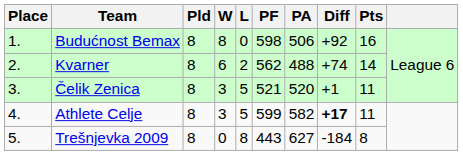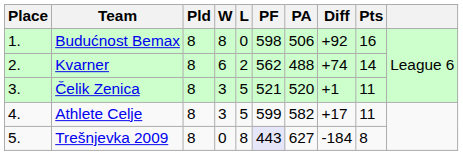(334, 114) bold -> (334, 114) normal
(269, 138) no background -> (269, 138) lavender background
